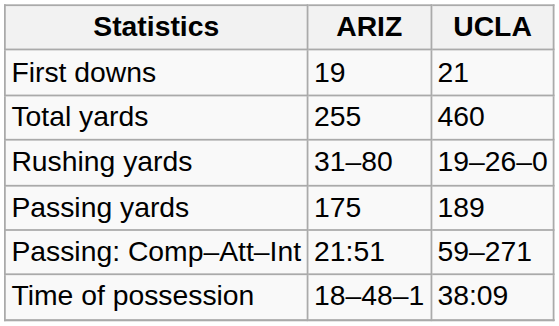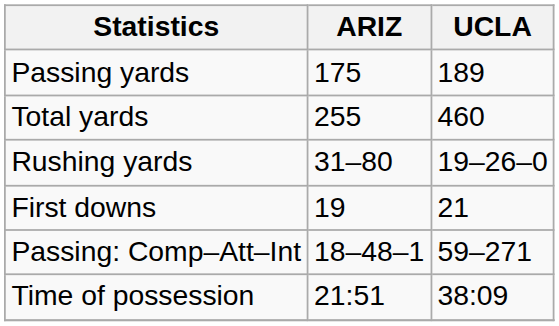rows swapped: (84, 72) <-> (100, 206)
(350, 251) 21:51 -> (369, 251) 18–48–1
(369, 296) 18–48–1 -> (350, 296) 21:51
